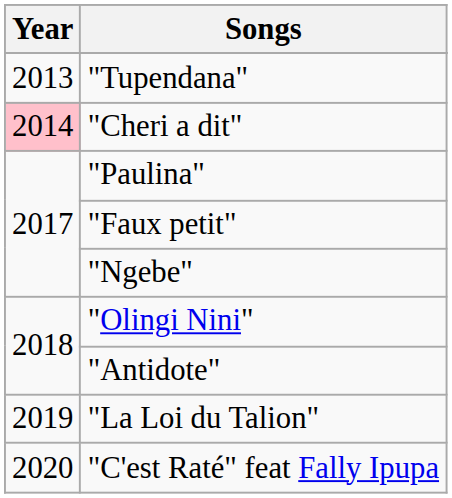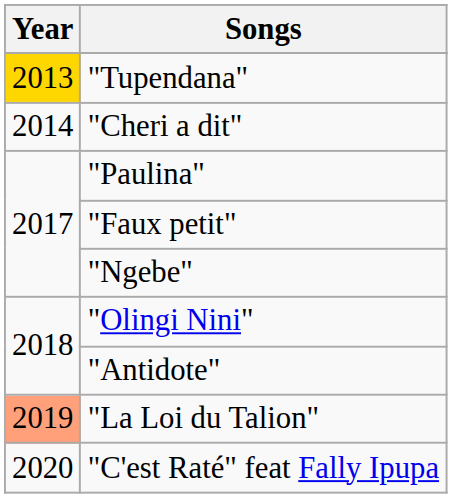(43, 77) no background -> (43, 77) gold background
(43, 126) pink background -> (43, 126) no background
(43, 418) no background -> (43, 418) lightsalmon background
